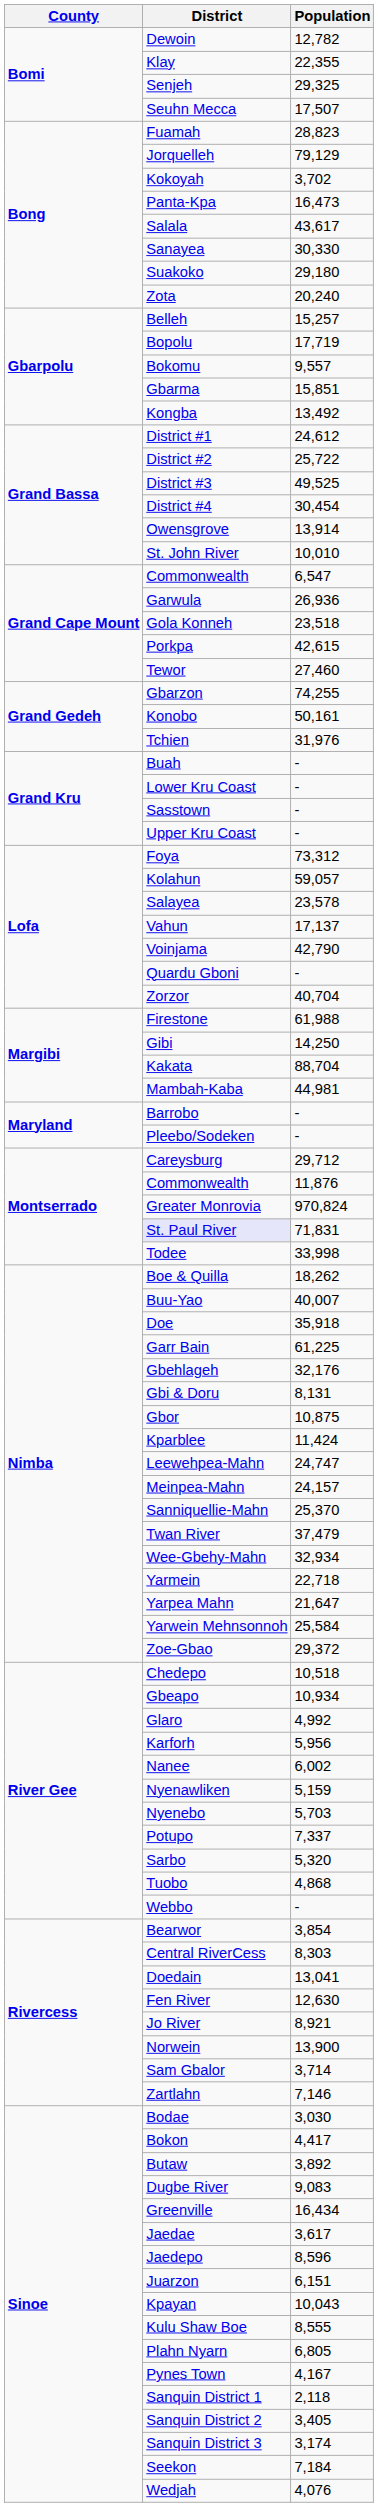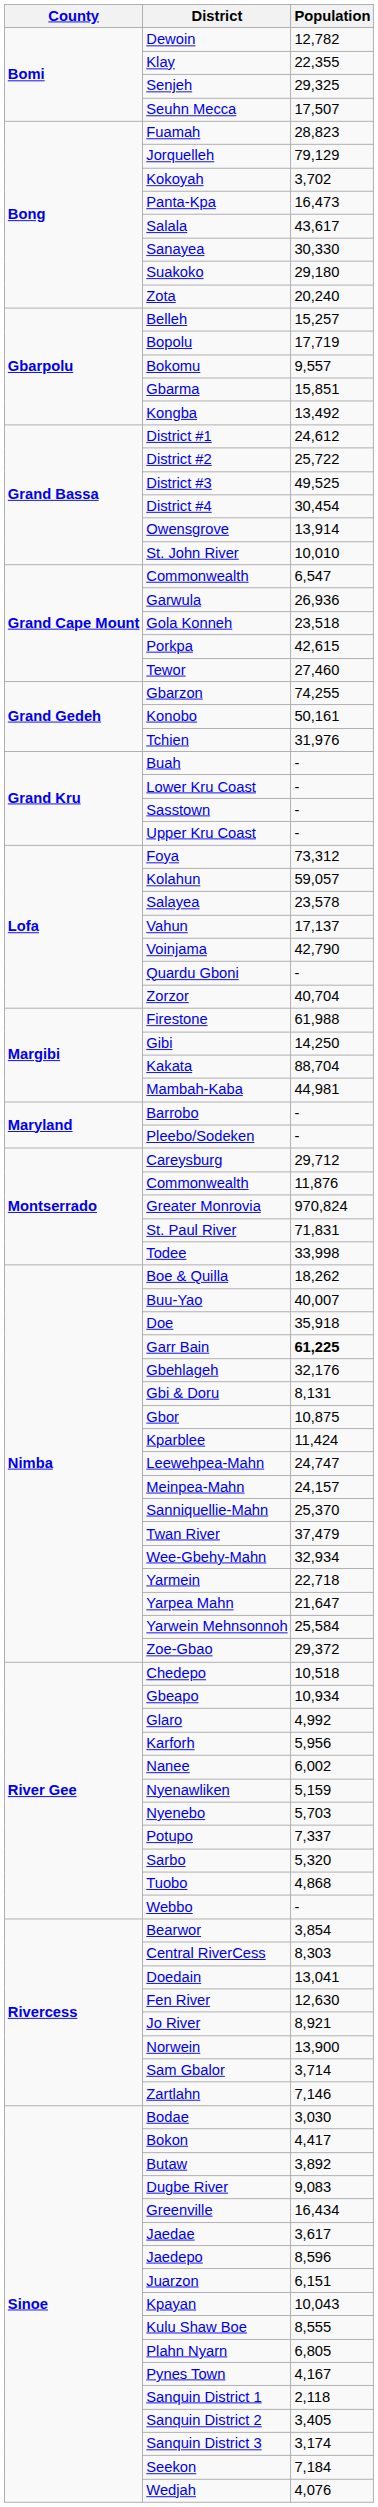(191, 1230) lavender background -> (191, 1230) no background
(317, 1346) normal -> (317, 1346) bold
